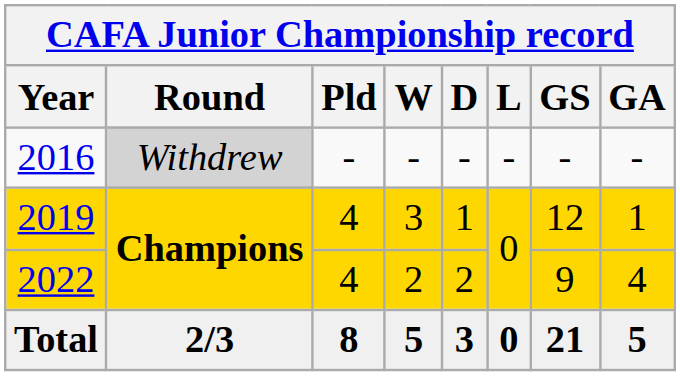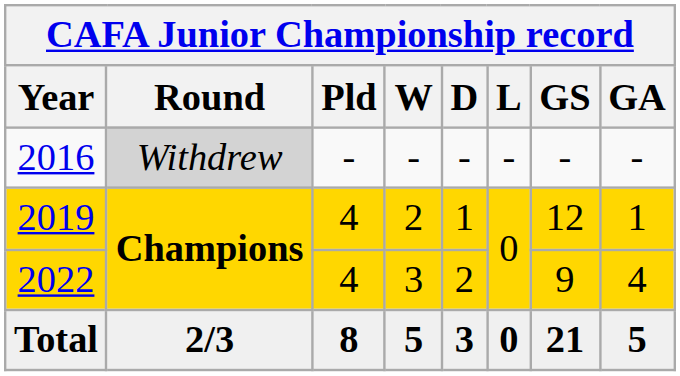(414, 217) 3 -> (414, 217) 2
(414, 278) 2 -> (414, 278) 3
